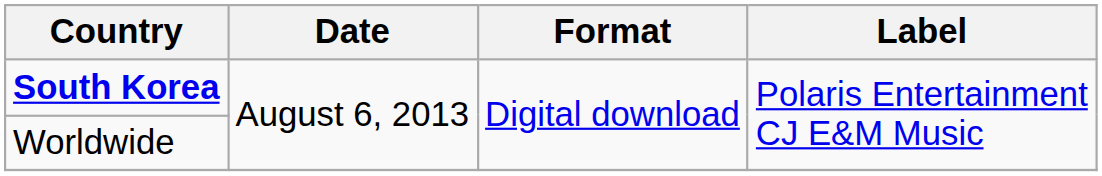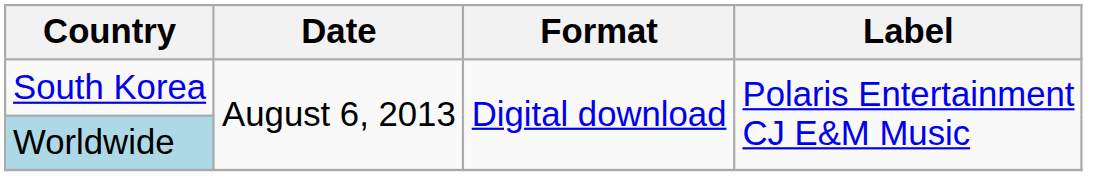(116, 87) bold -> (110, 87) normal
(94, 142) no background -> (94, 142) lightblue background
